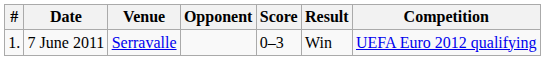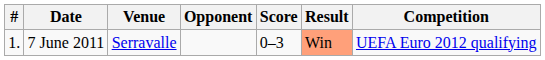(318, 42) no background -> (318, 42) lightsalmon background
